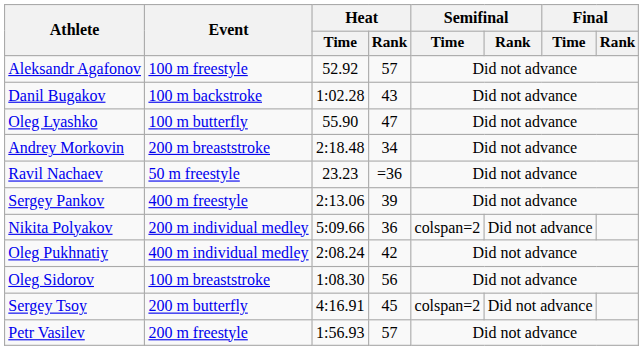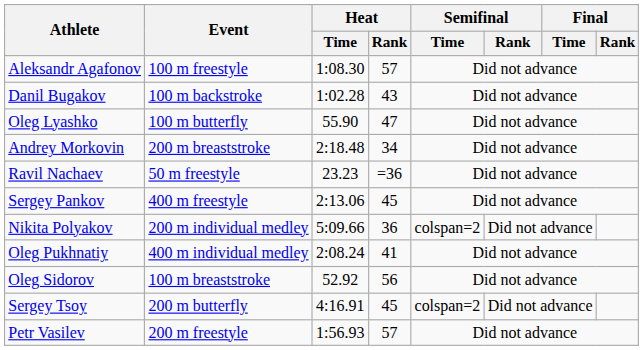(340, 69) 52.92 -> (340, 69) 1:08.30
(390, 201) 39 -> (390, 201) 45
(390, 253) 42 -> (390, 253) 41
(340, 280) 1:08.30 -> (340, 280) 52.92
